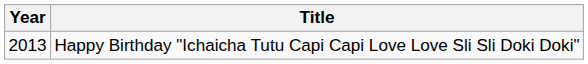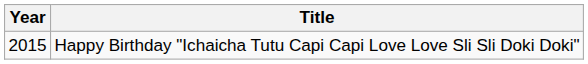(28, 45) 2013 -> (28, 45) 2015
